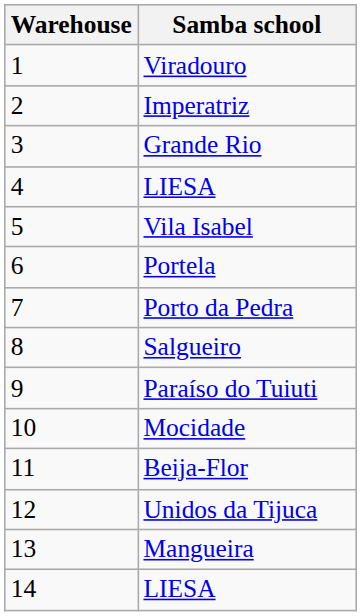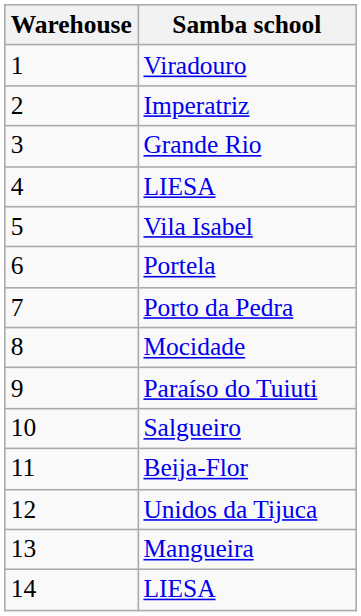(192, 347) Salgueiro -> (194, 347) Mocidade
(194, 428) Mocidade -> (192, 428) Salgueiro
